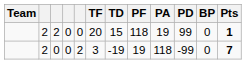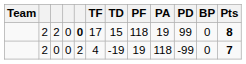(80, 31) normal -> (80, 31) bold
(95, 31) 20 -> (95, 31) 17
(229, 31) 1 -> (229, 31) 8
(95, 50) 3 -> (95, 50) 4
